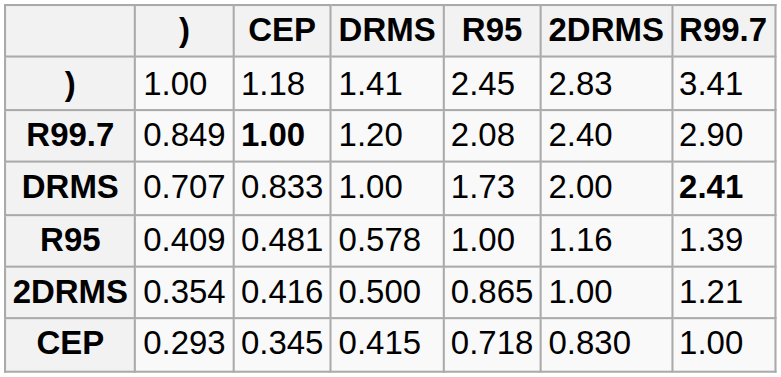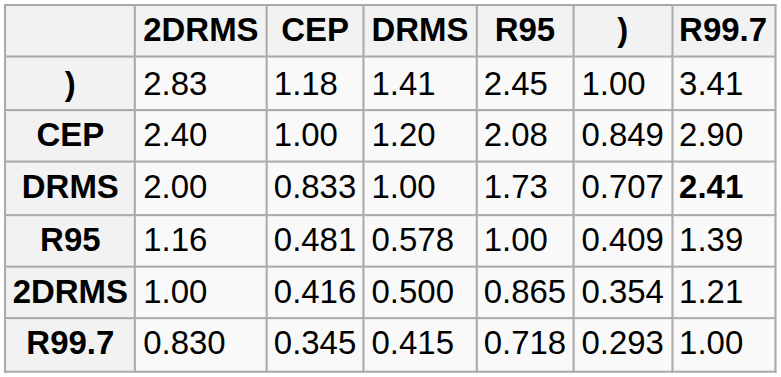columns swapped: (184, 30) <-> (606, 30)
(70, 135) R99.7 -> (70, 135) CEP
(273, 135) bold -> (306, 135) normal
(70, 344) CEP -> (70, 344) R99.7
